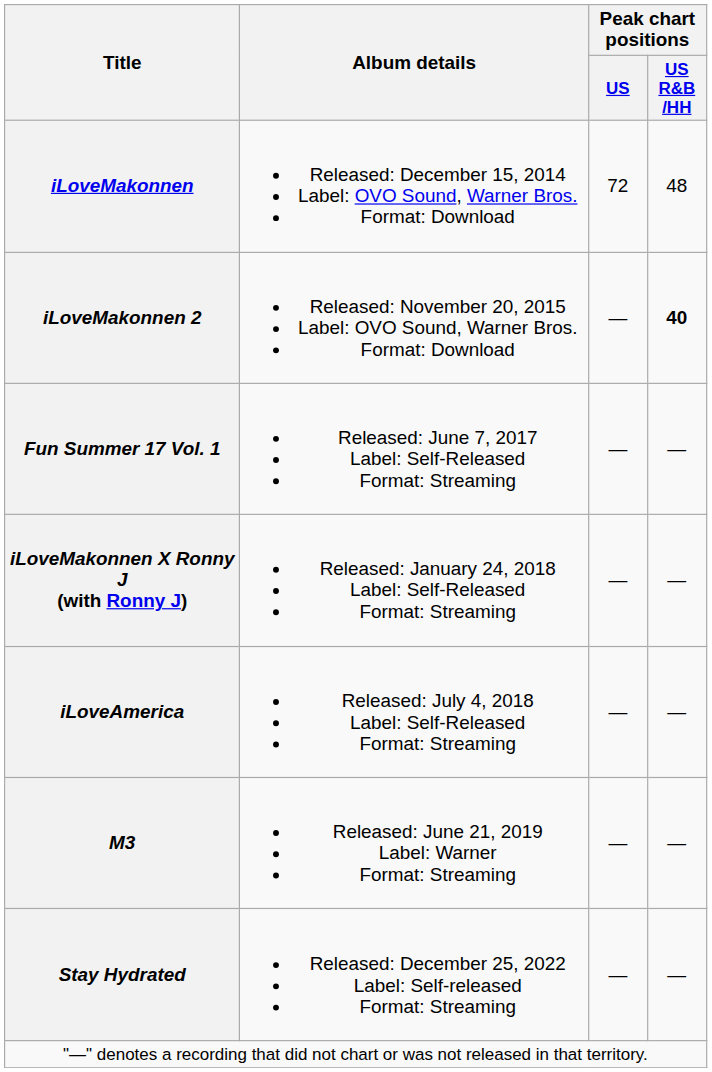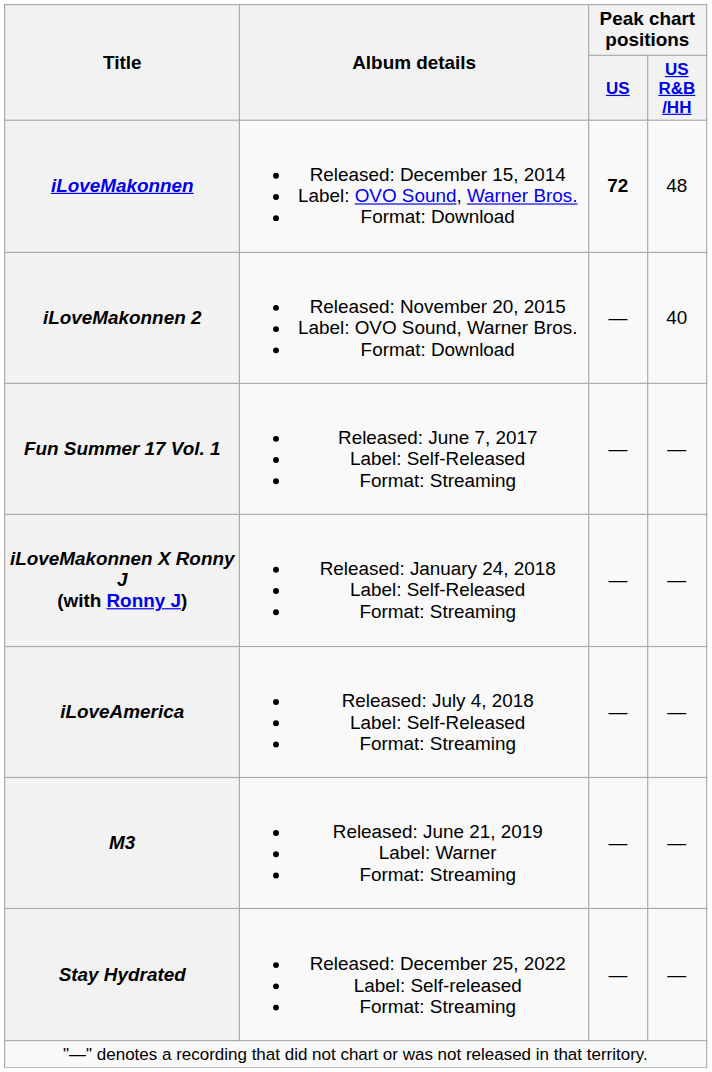(618, 185) normal -> (618, 185) bold
(677, 317) bold -> (677, 317) normal
